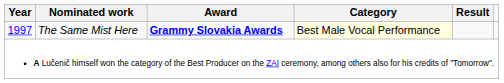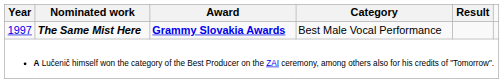(88, 30) normal -> (89, 30) bold
(368, 30) lightyellow background -> (370, 30) no background
